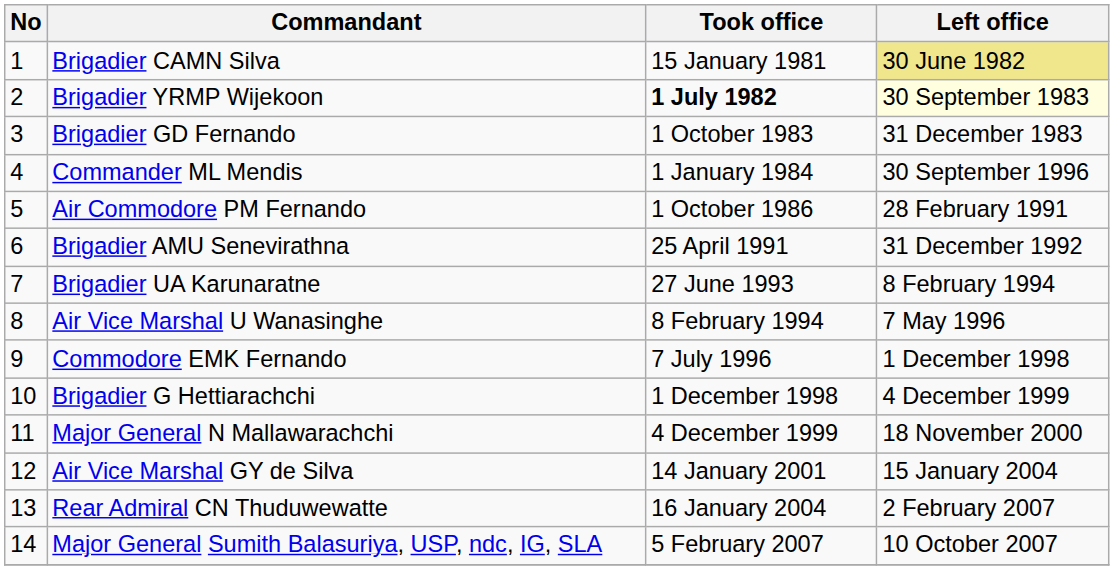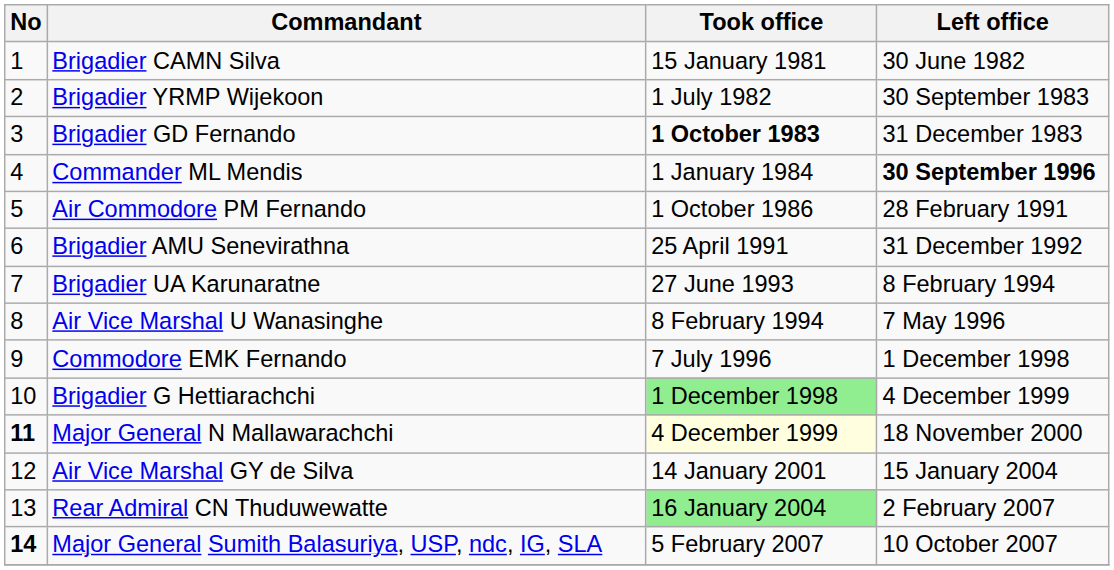(954, 60) khaki background -> (954, 60) no background
(714, 97) bold -> (711, 97) normal
(986, 97) lightyellow background -> (986, 97) no background
(732, 135) normal -> (736, 135) bold
(986, 172) normal -> (989, 172) bold
(745, 396) no background -> (745, 396) lightgreen background
(22, 433) normal -> (23, 433) bold
(745, 433) no background -> (745, 433) lightyellow background
(739, 508) no background -> (739, 508) lightgreen background
(23, 545) normal -> (23, 545) bold
